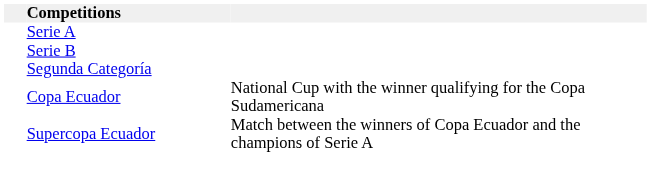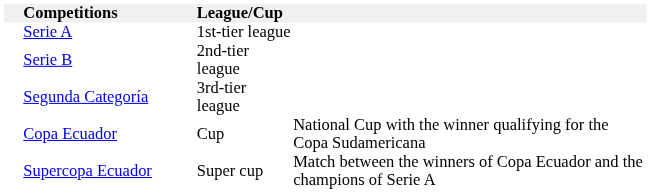+ column: (240, 13)
